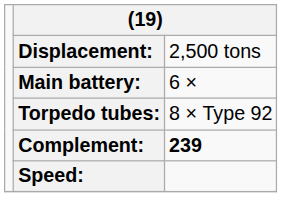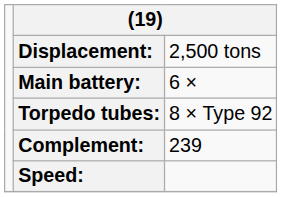(185, 144) bold -> (185, 144) normal
